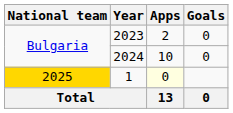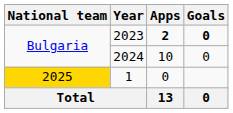(165, 36) normal -> (165, 36) bold
(206, 36) normal -> (206, 36) bold
(165, 77) lightyellow background -> (165, 77) no background
